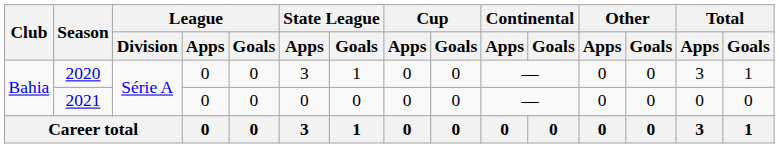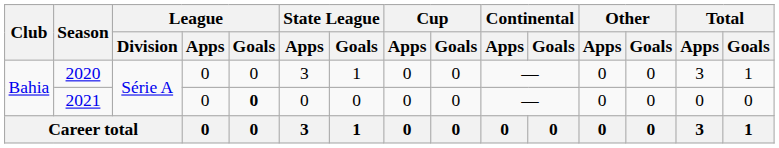(254, 101) normal -> (254, 101) bold
